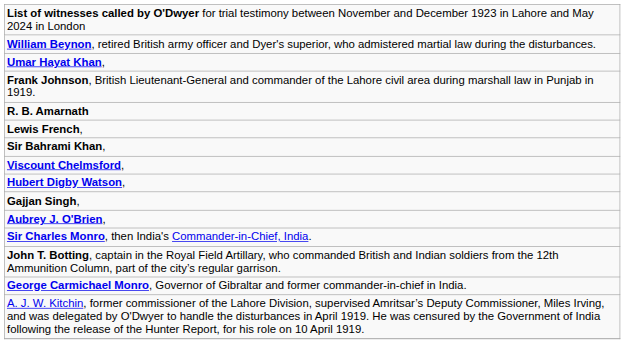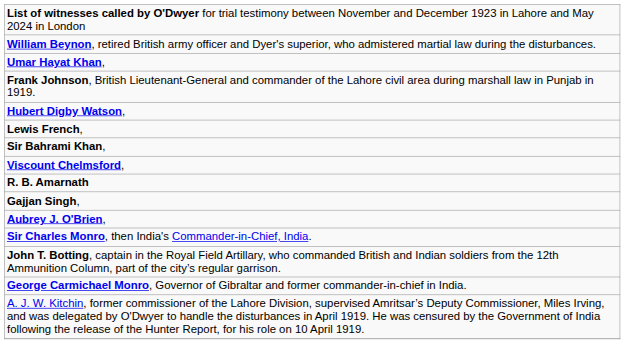(48, 111) R. B. Amarnath -> (66, 111) Hubert Digby Watson,
(66, 183) Hubert Digby Watson, -> (48, 183) R. B. Amarnath
